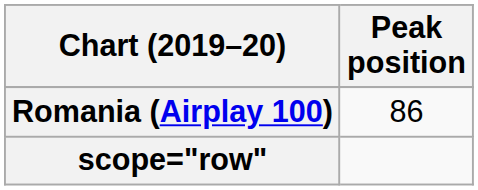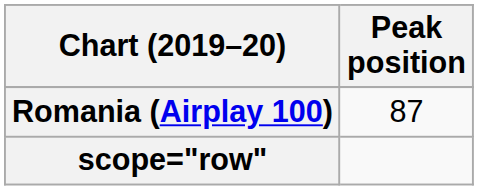(406, 111) 86 -> (406, 111) 87
